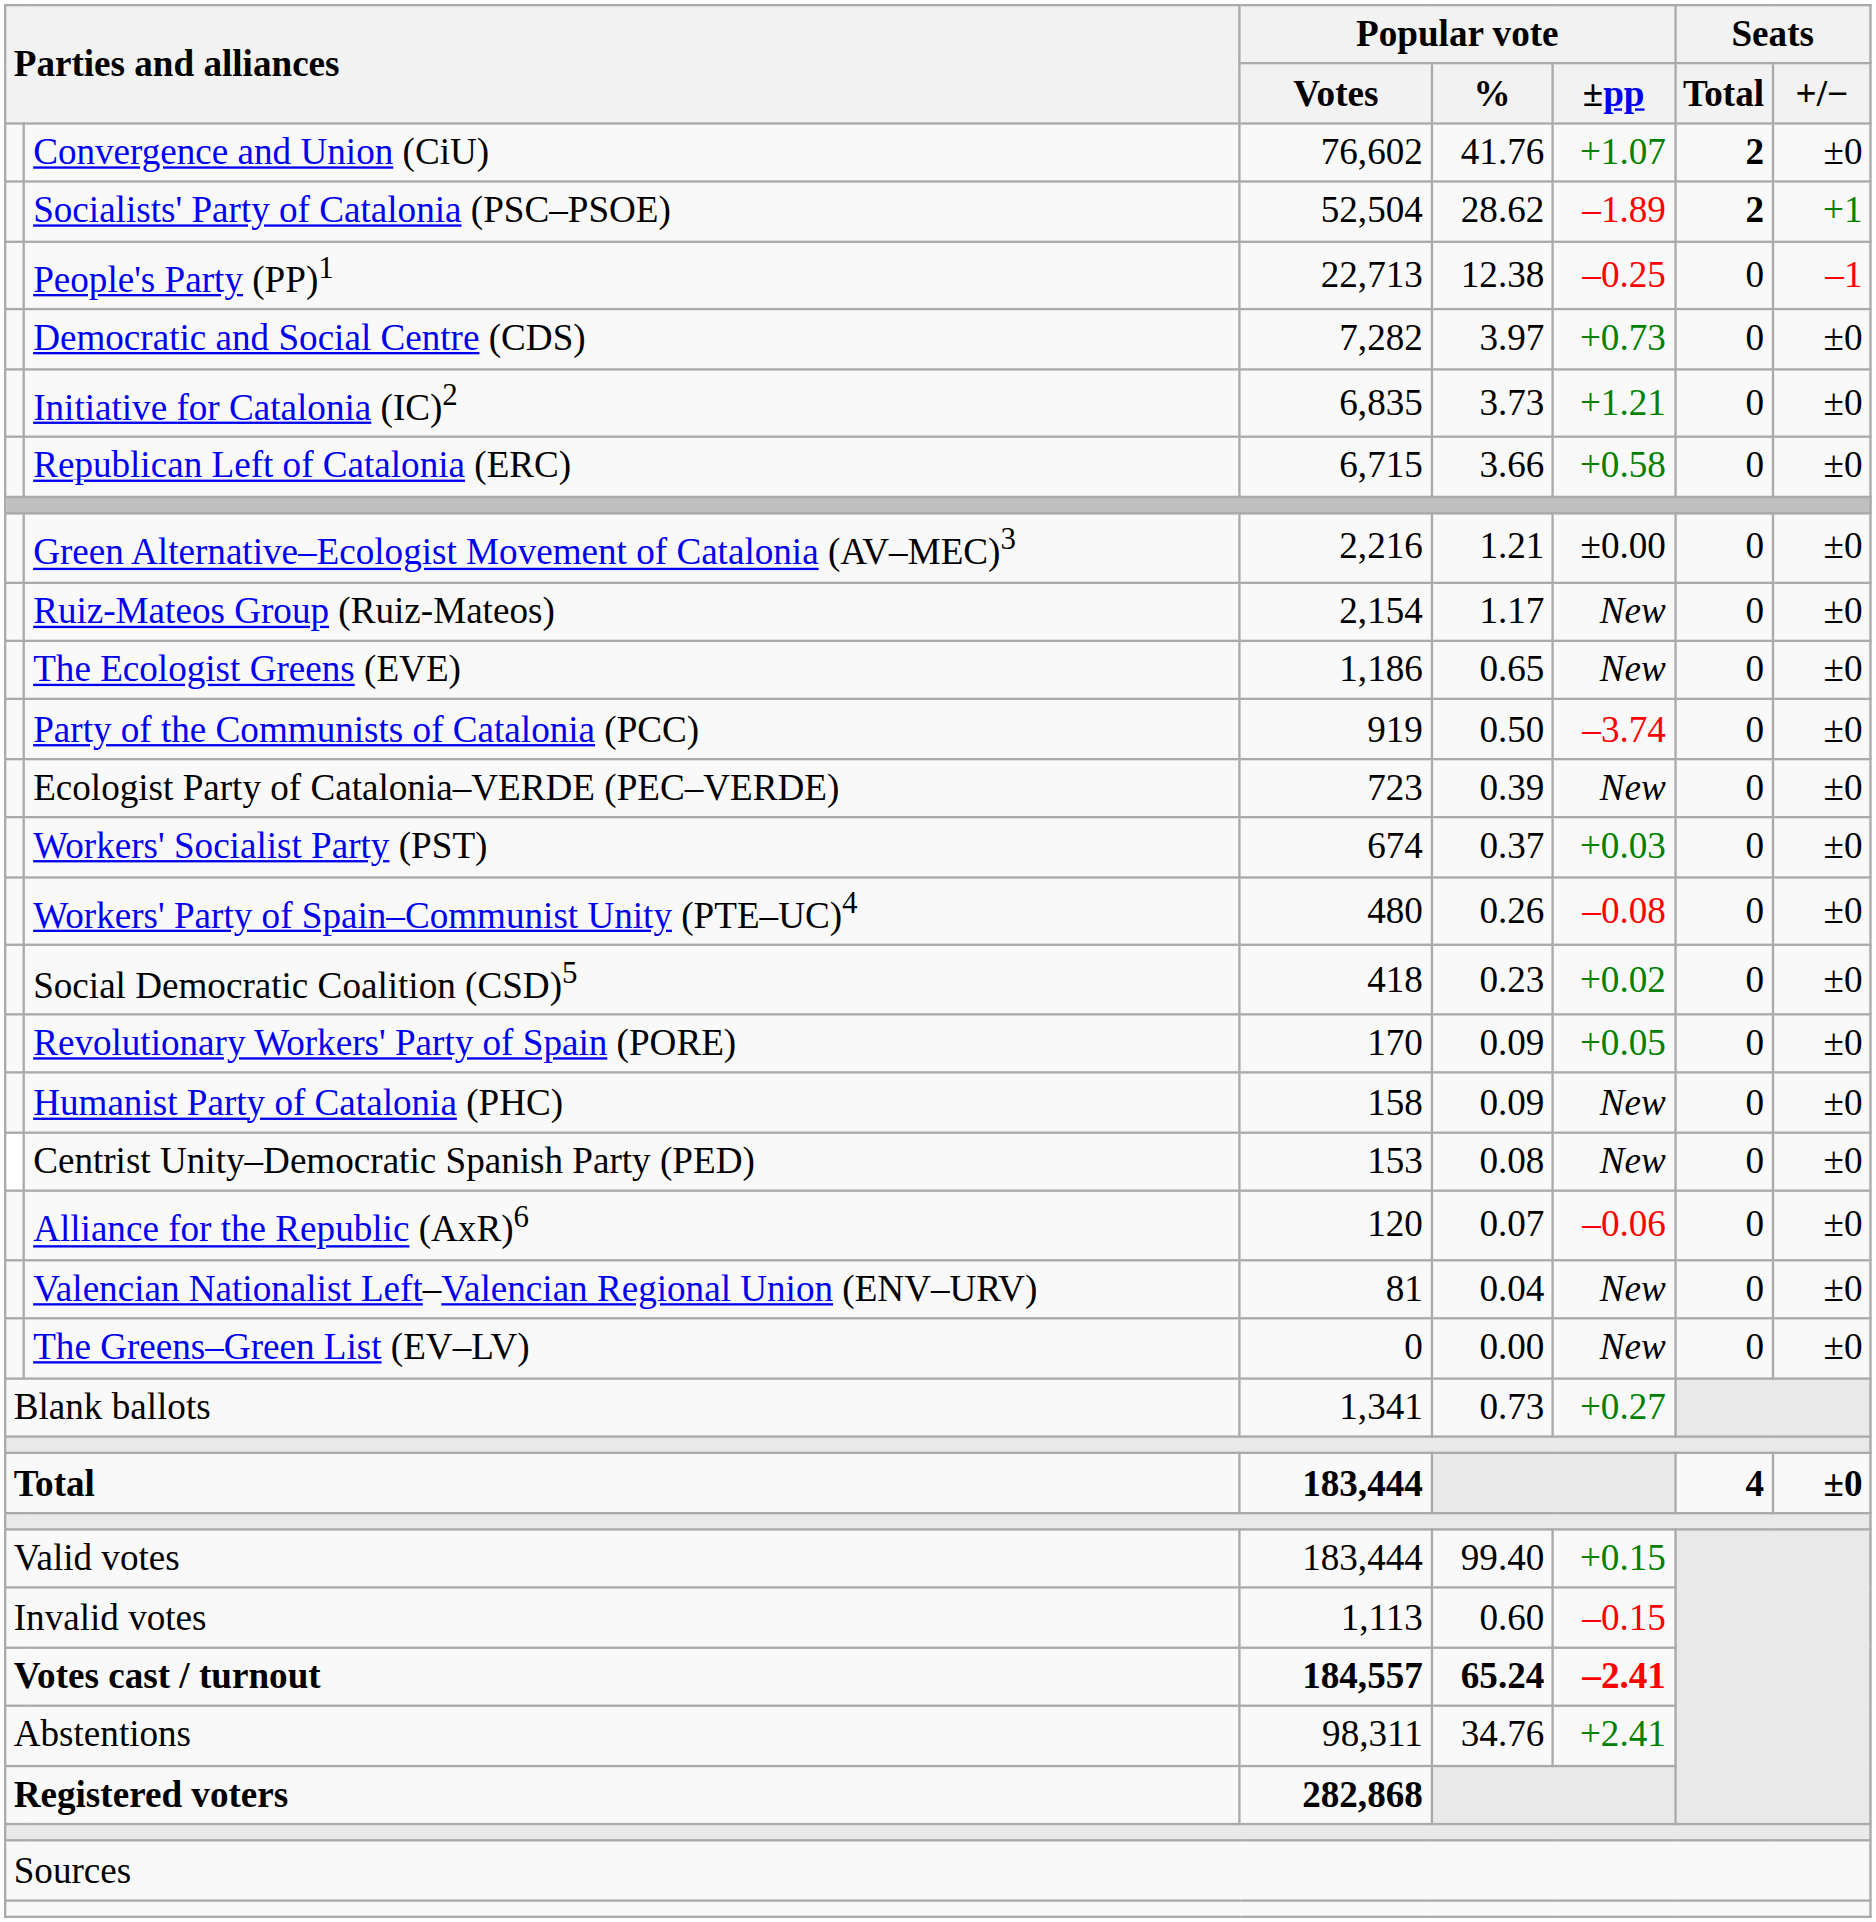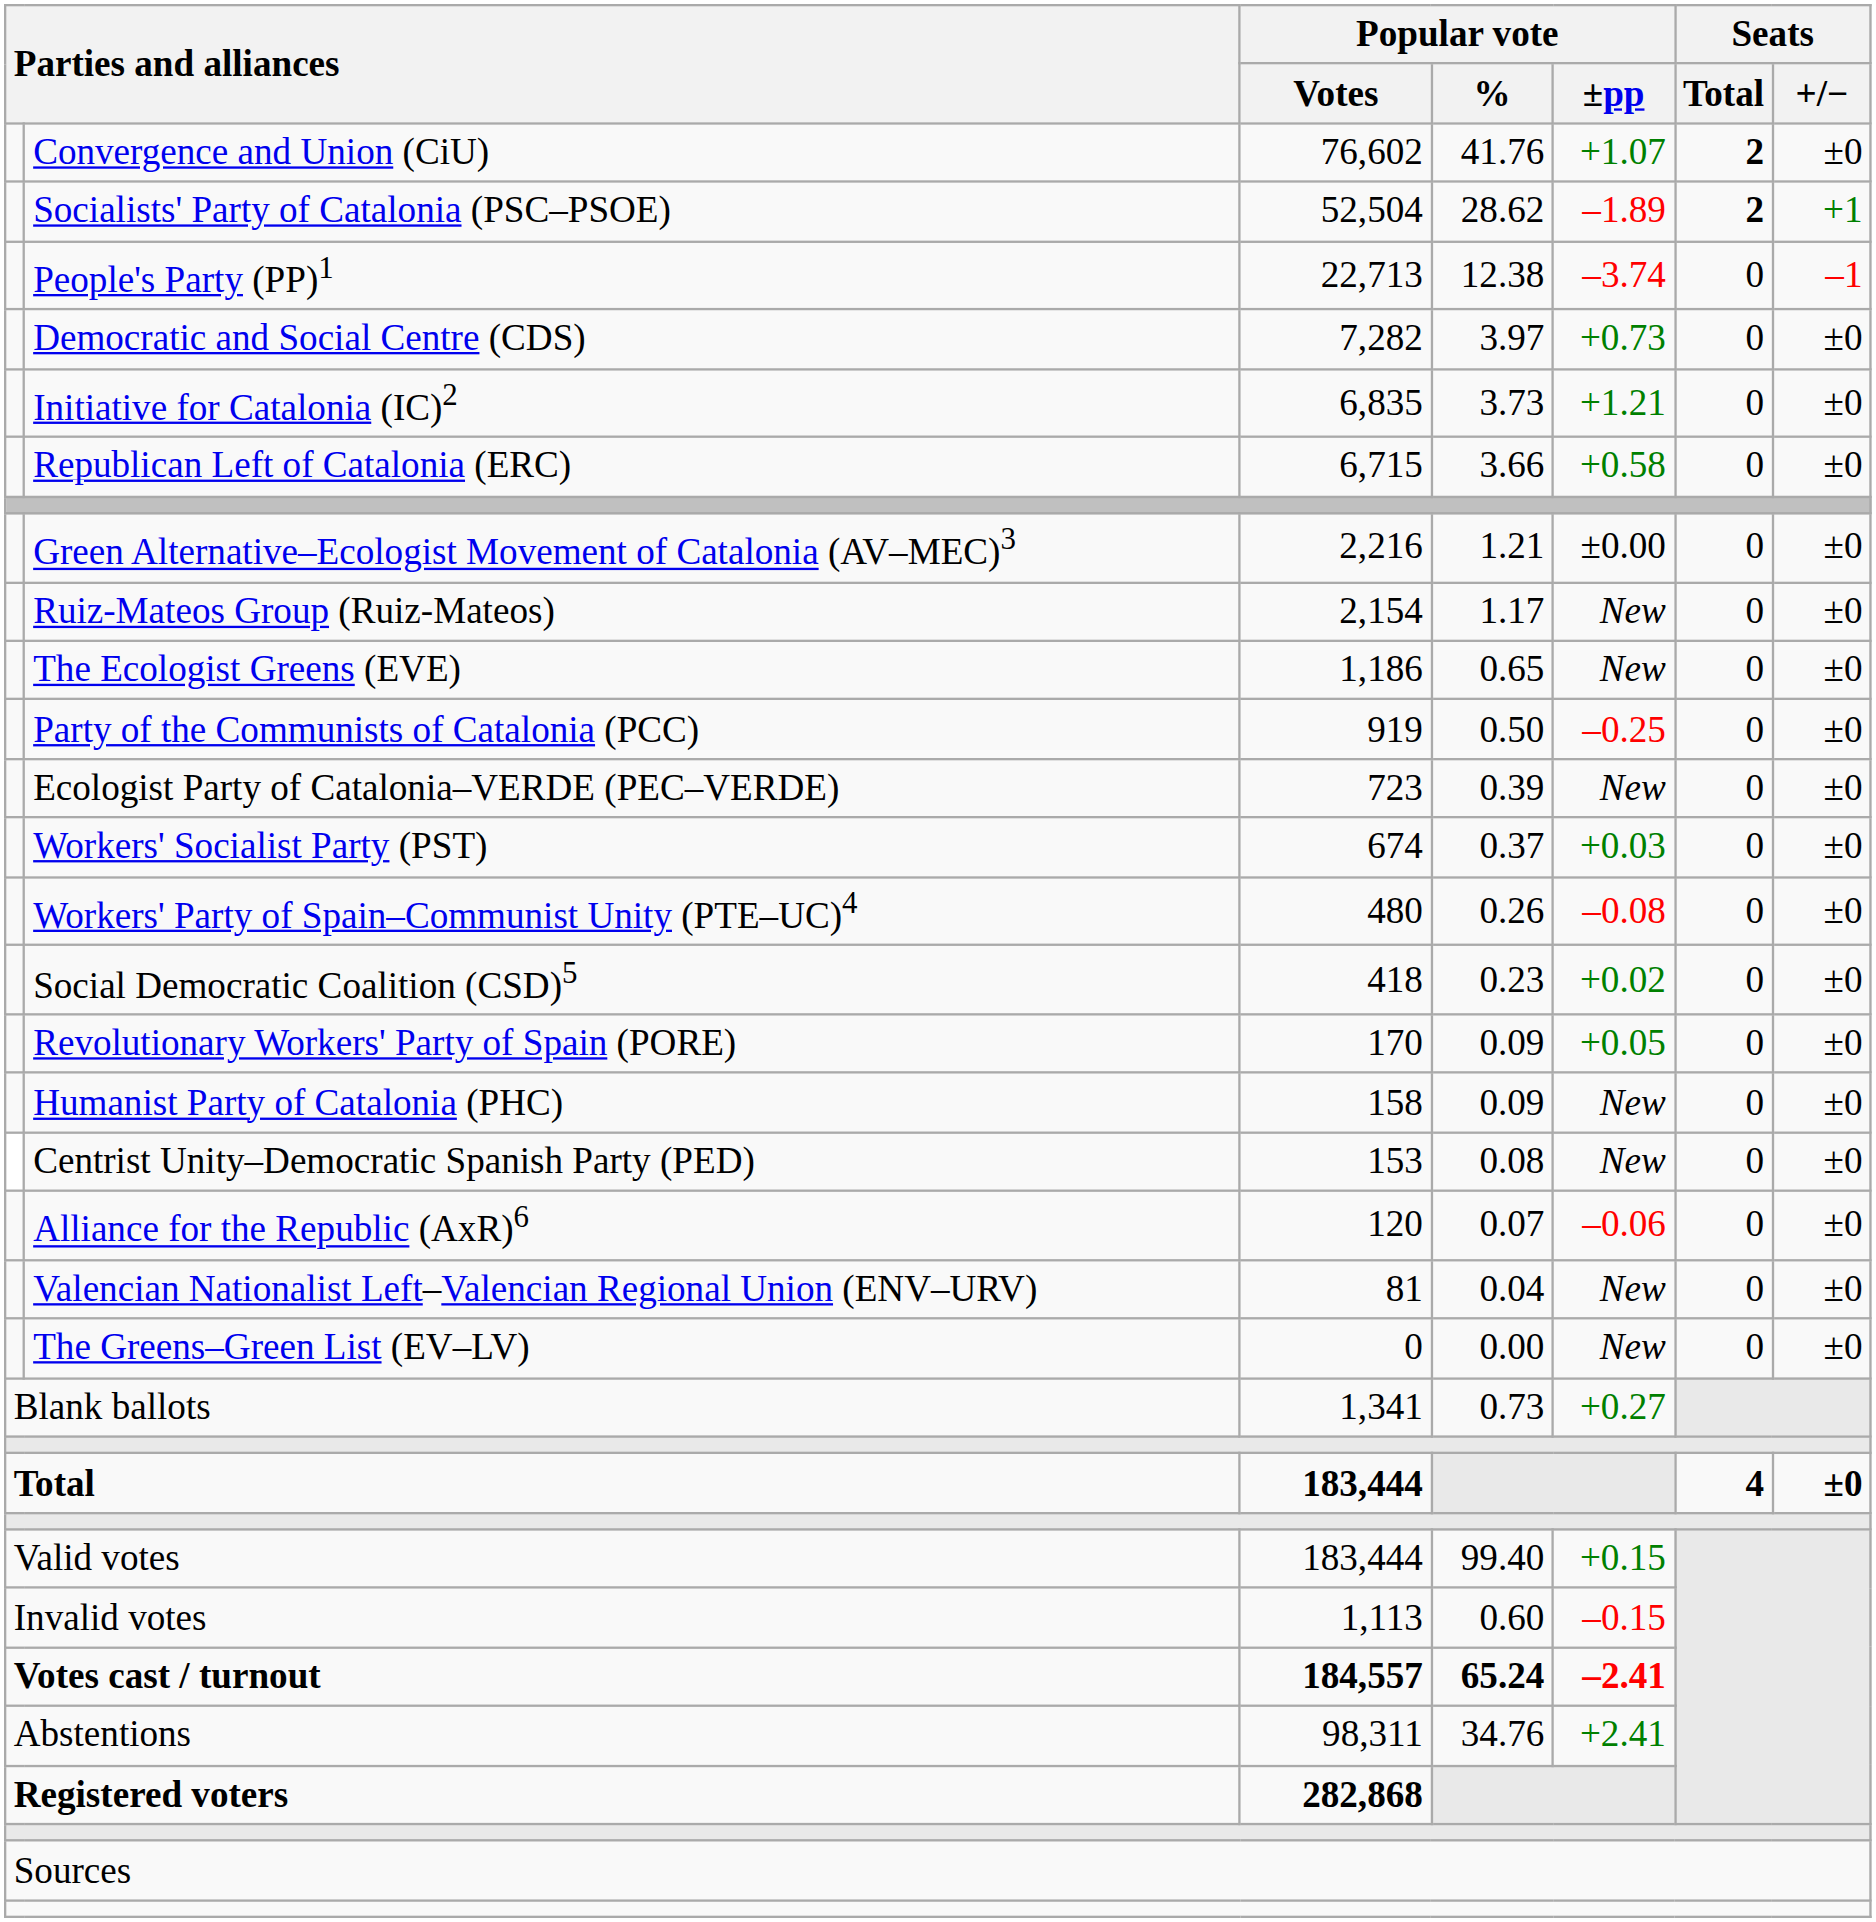(1624, 274) –0.25 -> (1624, 274) –3.74
(1624, 728) –3.74 -> (1624, 728) –0.25
